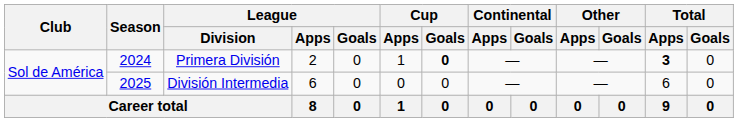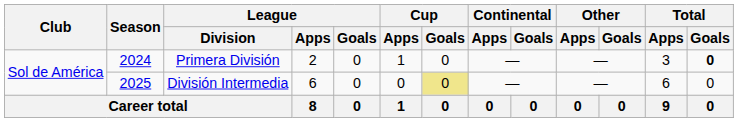(445, 60) bold -> (445, 60) normal
(666, 60) bold -> (666, 60) normal
(710, 60) normal -> (710, 60) bold
(445, 83) no background -> (445, 83) khaki background
